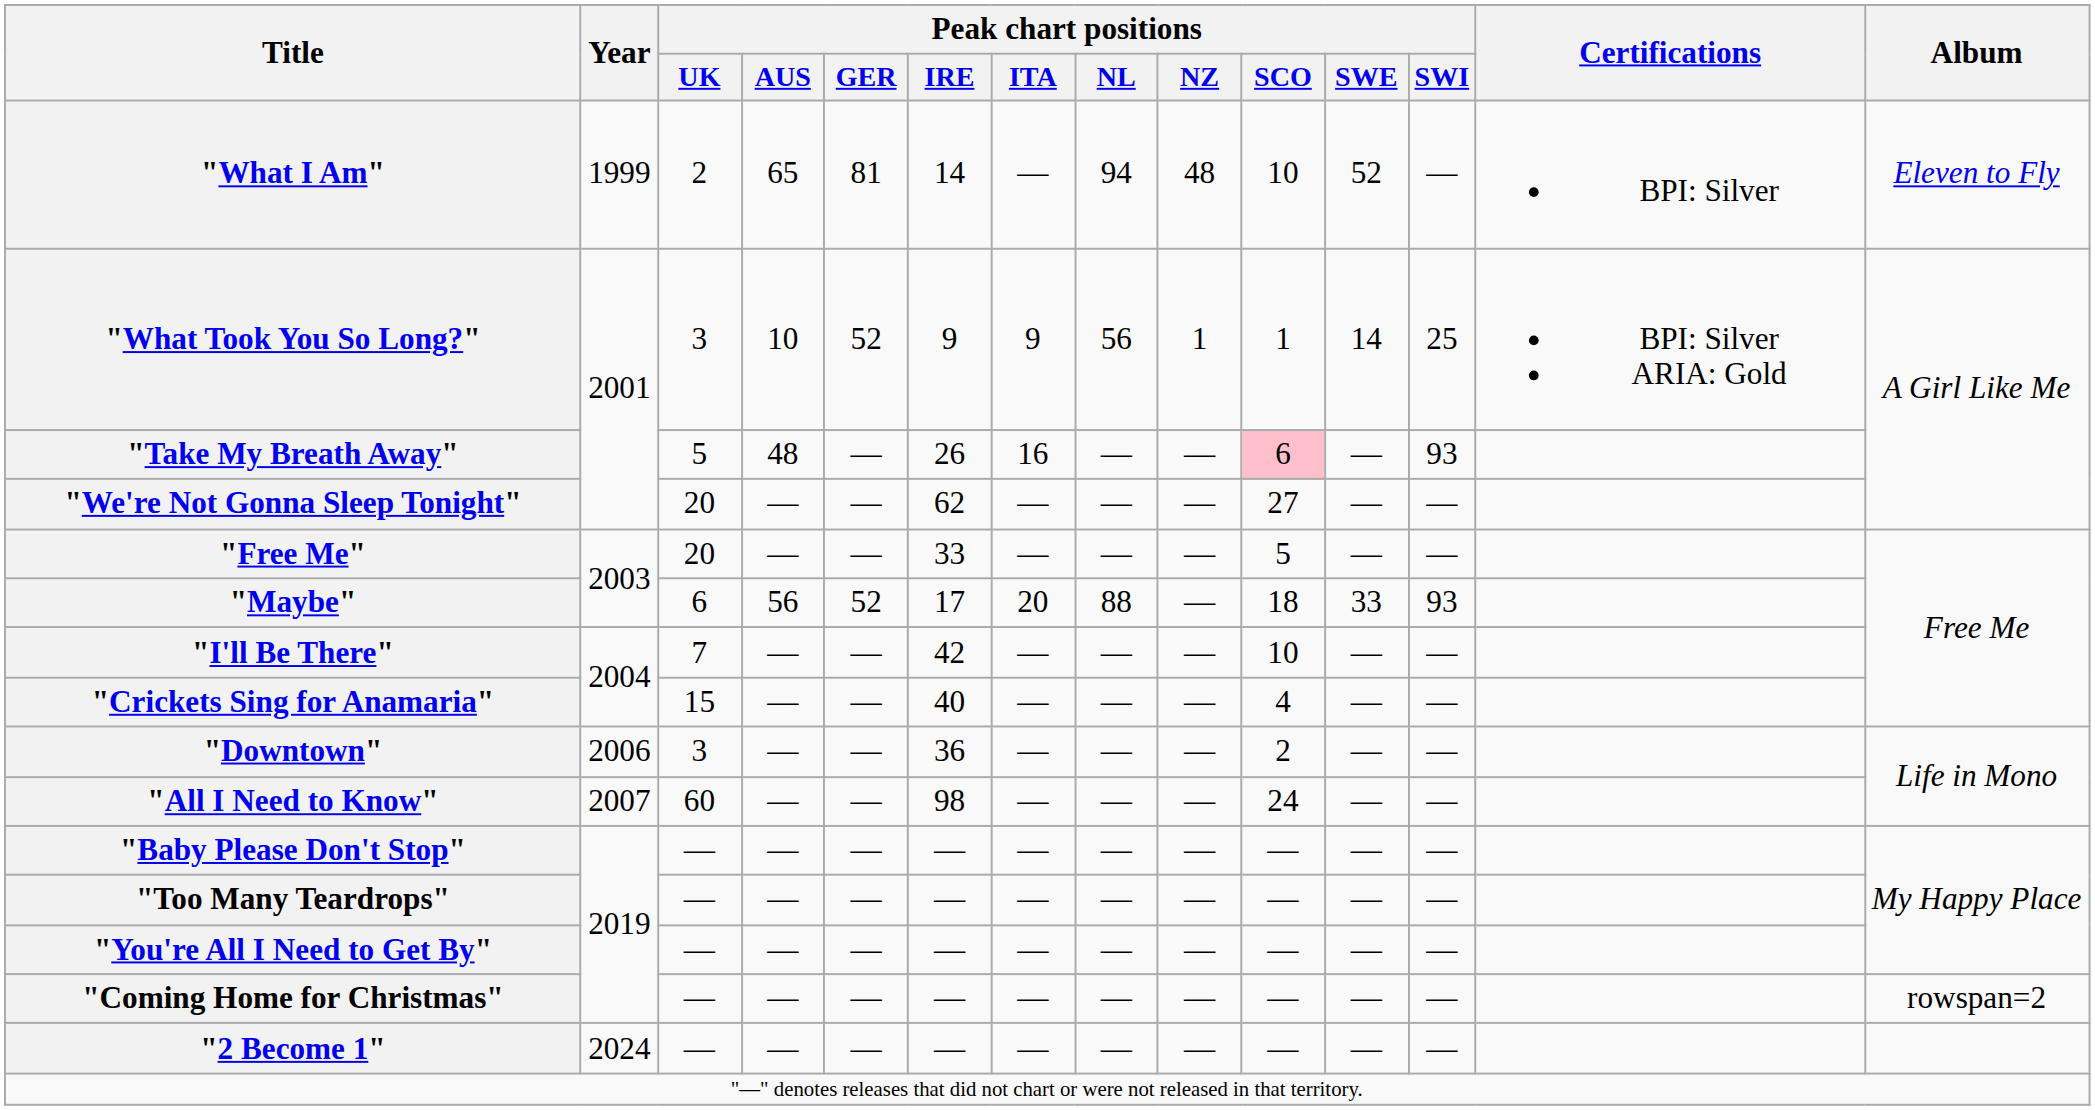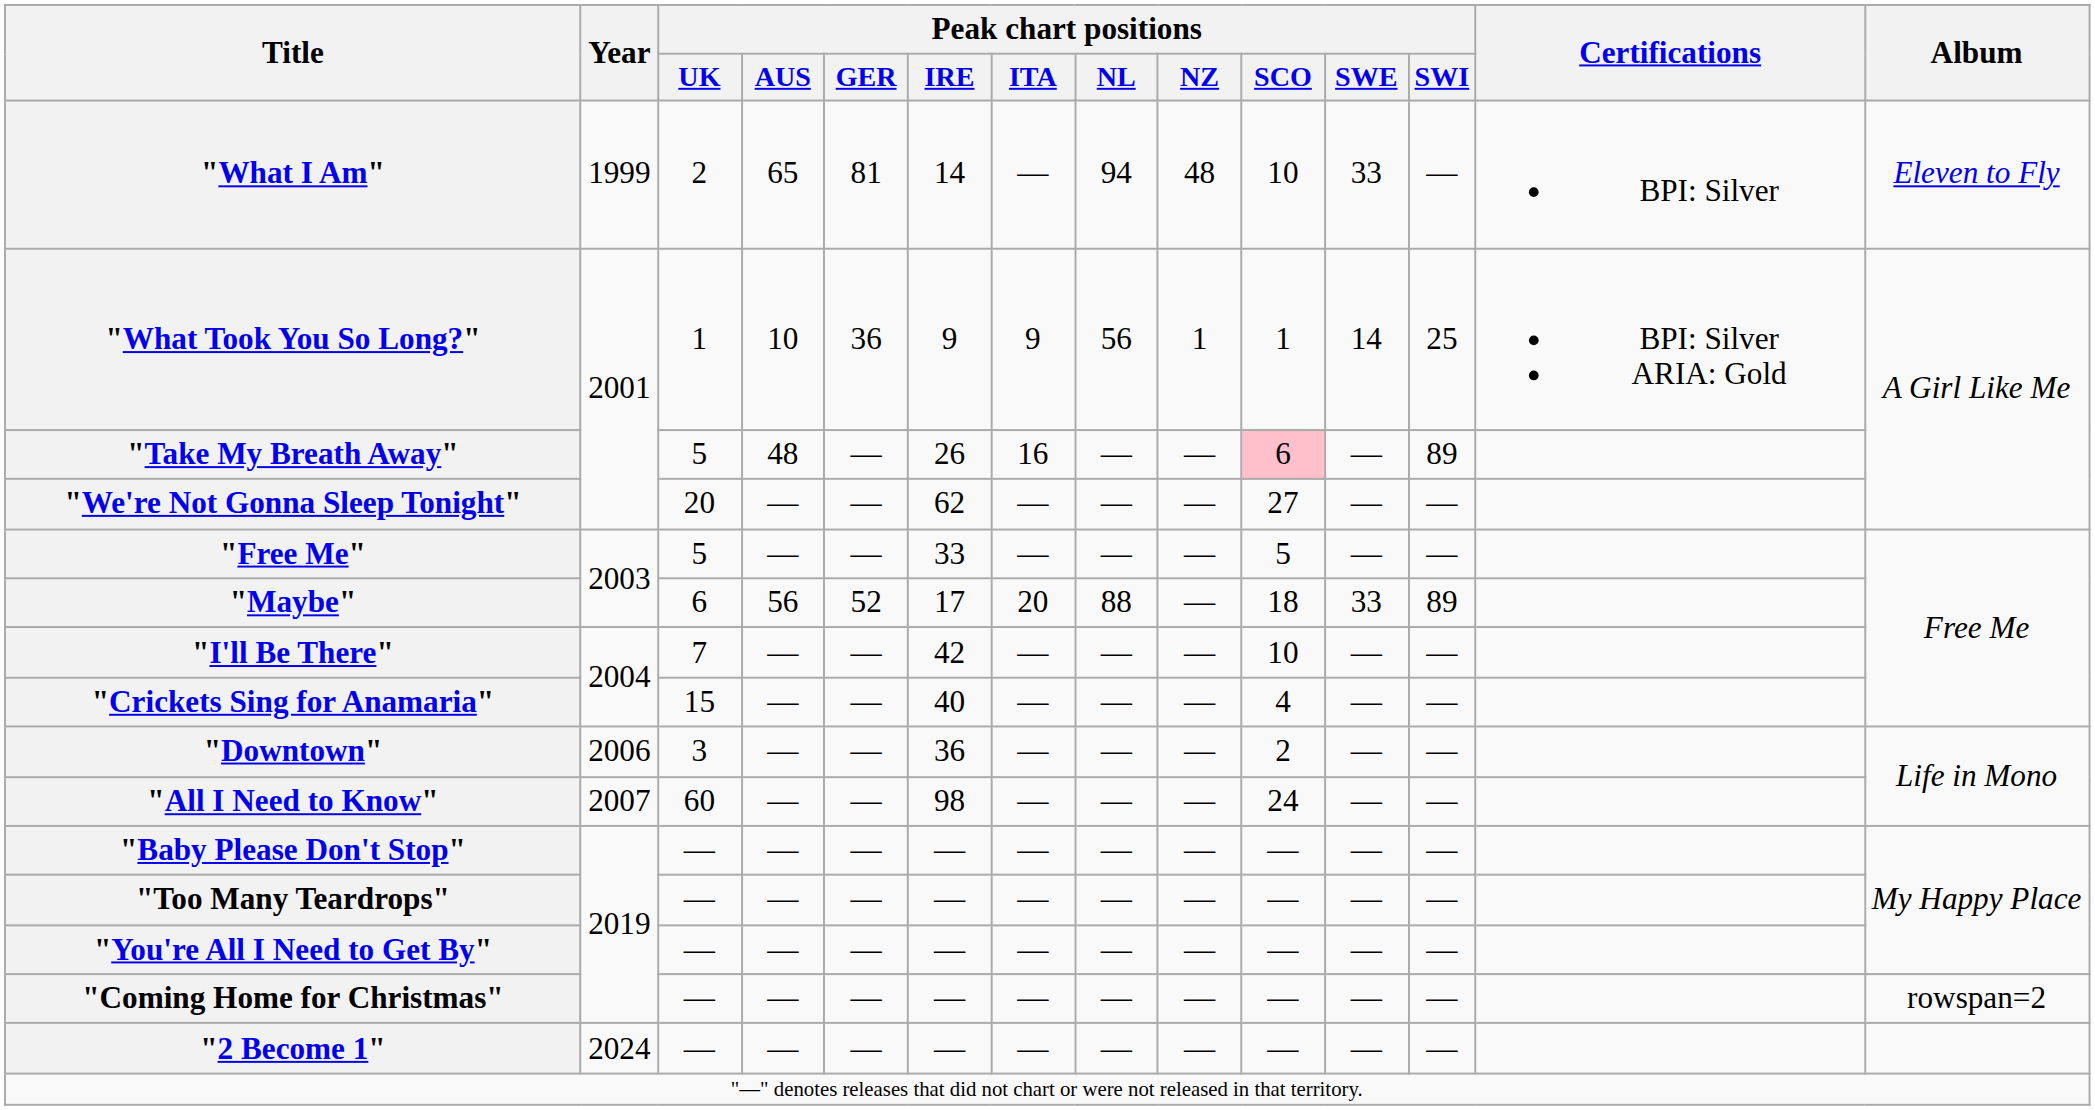(1366, 173) 52 -> (1366, 173) 33
(699, 338) 3 -> (699, 338) 1
(866, 338) 52 -> (866, 338) 36
(1442, 454) 93 -> (1442, 454) 89
(699, 553) 20 -> (699, 553) 5
(1442, 602) 93 -> (1442, 602) 89
